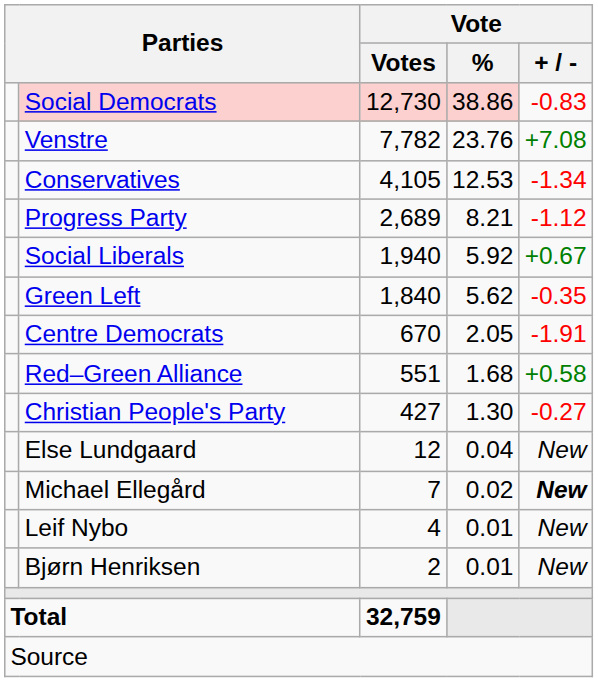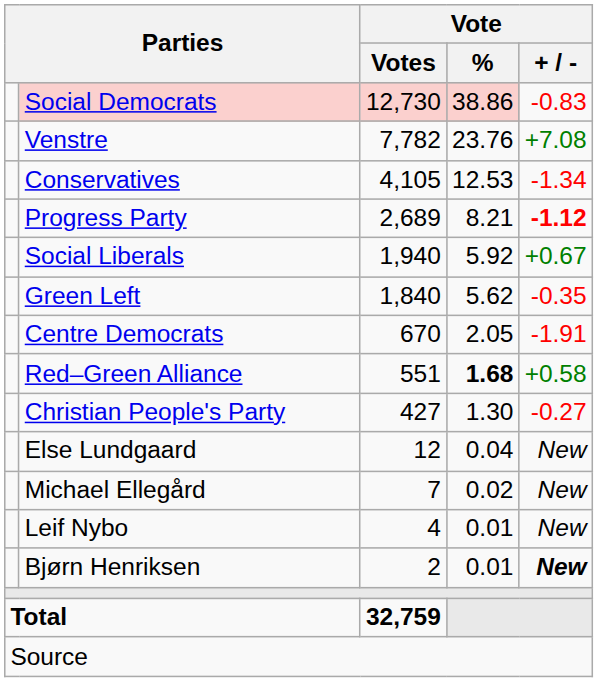(559, 218) normal -> (559, 218) bold
(490, 373) normal -> (490, 373) bold
(561, 489) bold -> (562, 489) normal
(562, 567) normal -> (561, 567) bold
